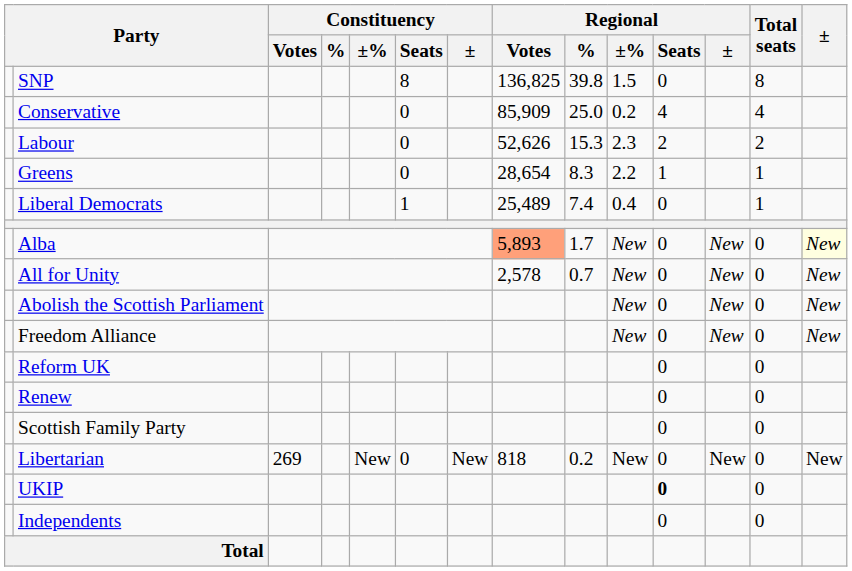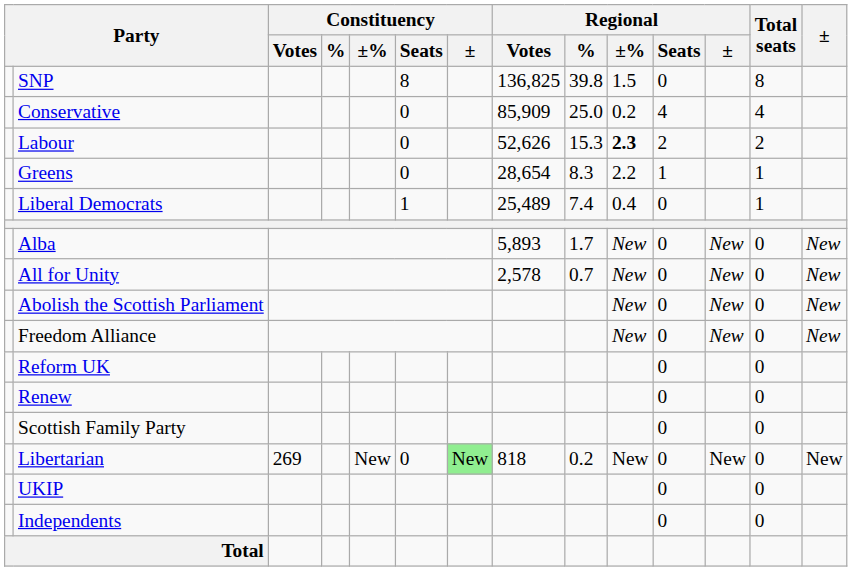(624, 142) normal -> (624, 142) bold
(519, 243) lightsalmon background -> (519, 243) no background
(823, 243) lightyellow background -> (823, 243) no background
(470, 458) no background -> (470, 458) lightgreen background
(662, 489) bold -> (662, 489) normal
